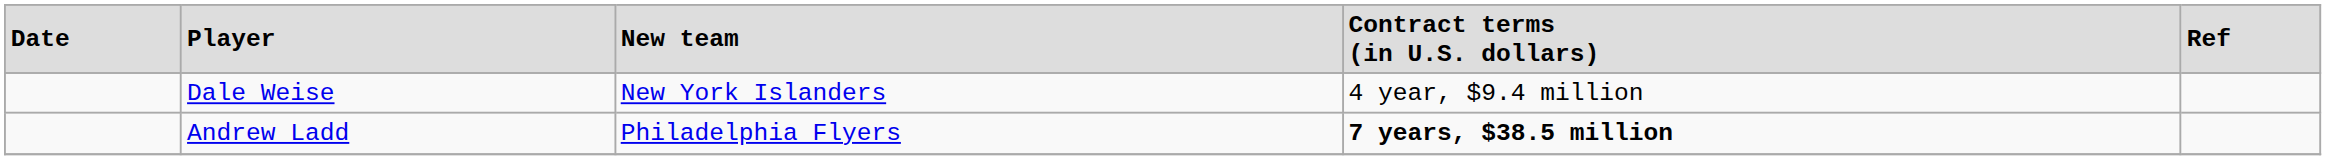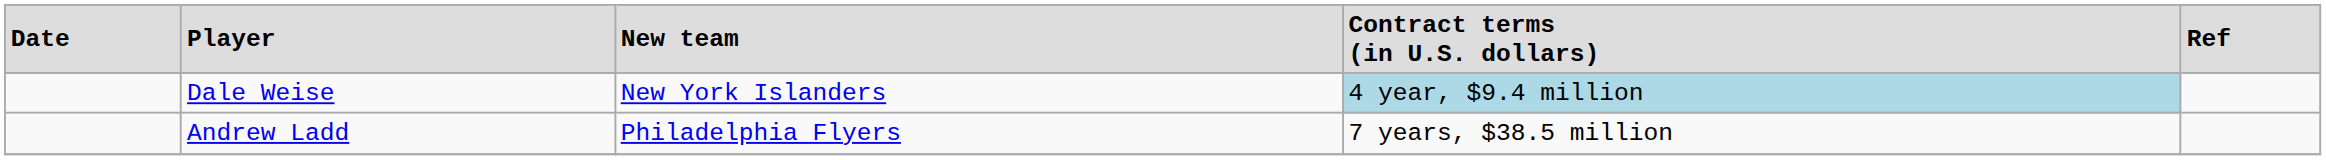(1496, 93) no background -> (1496, 93) lightblue background
(1511, 133) bold -> (1511, 133) normal
